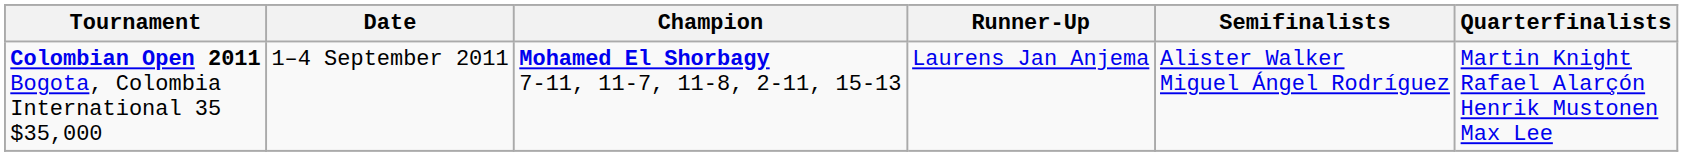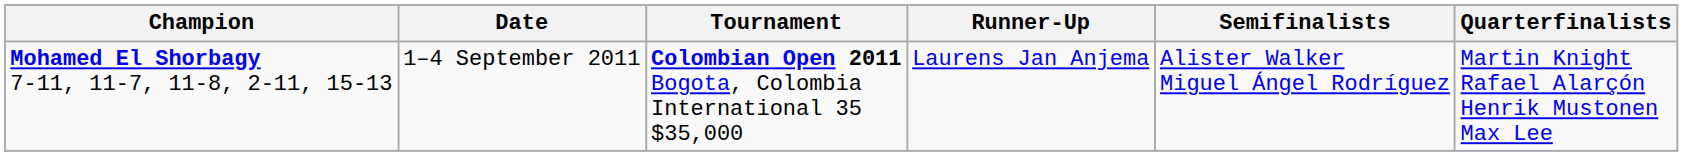columns swapped: (136, 23) <-> (710, 23)
